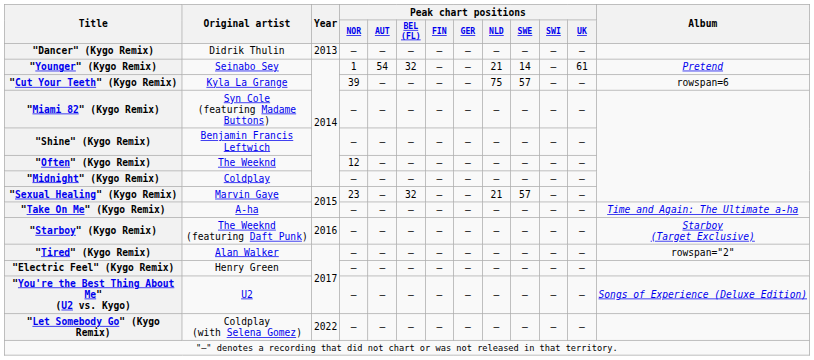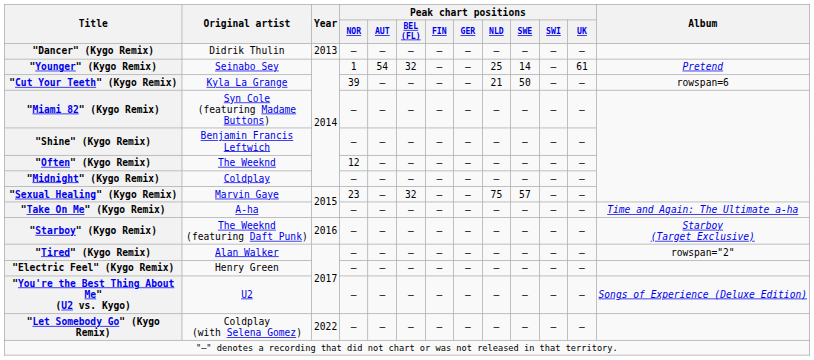(496, 67) 21 -> (496, 67) 25
(496, 82) 75 -> (496, 82) 21
(525, 82) 57 -> (525, 82) 50
(496, 194) 21 -> (496, 194) 75
